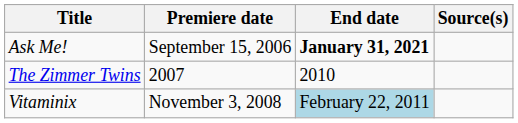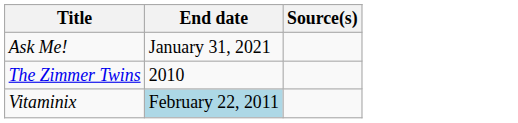- column: (220, 18)
(364, 46) bold -> (210, 46) normal
